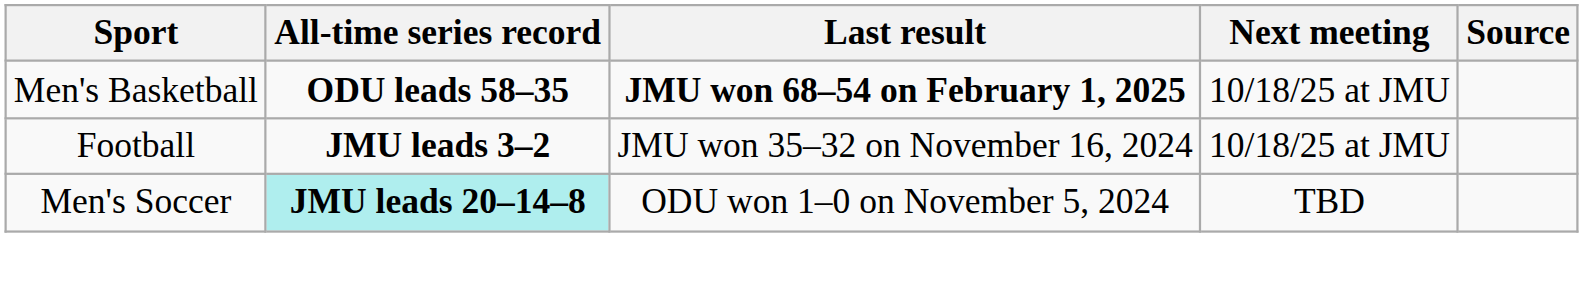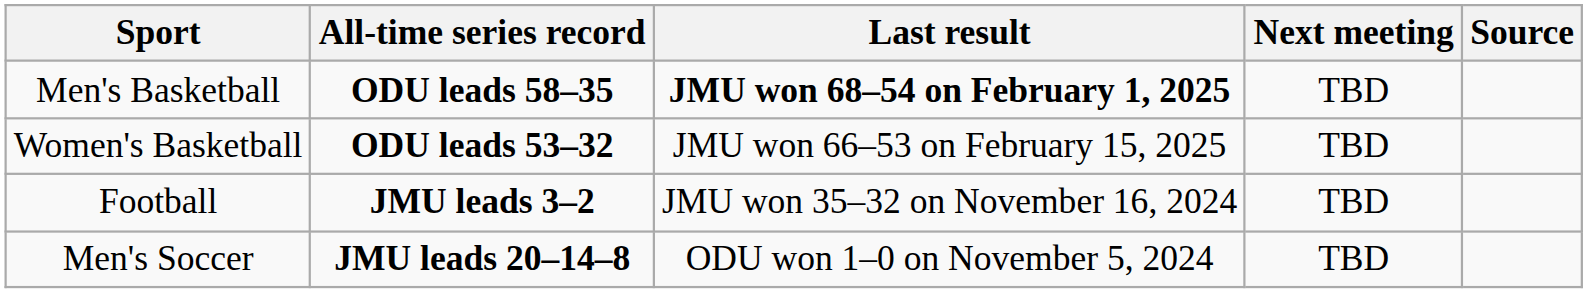(1329, 88) 10/18/25 at JMU -> (1354, 88) TBD
+ row: (158, 145)
(1329, 145) 10/18/25 at JMU -> (1354, 201) TBD
(438, 201) paleturquoise background -> (482, 257) no background
